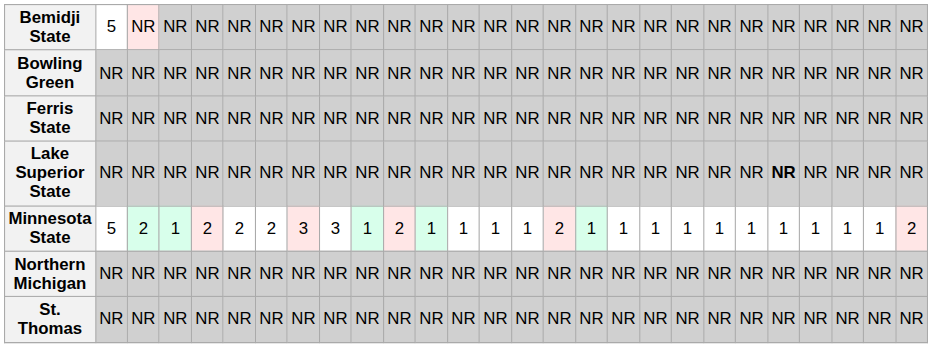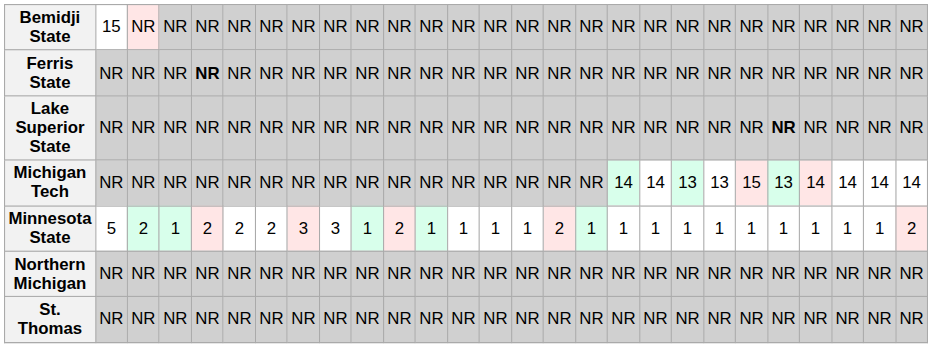(111, 27) 5 -> (111, 27) 15
- row: (50, 72)
(207, 118) normal -> (207, 72) bold
+ row: (50, 182)
